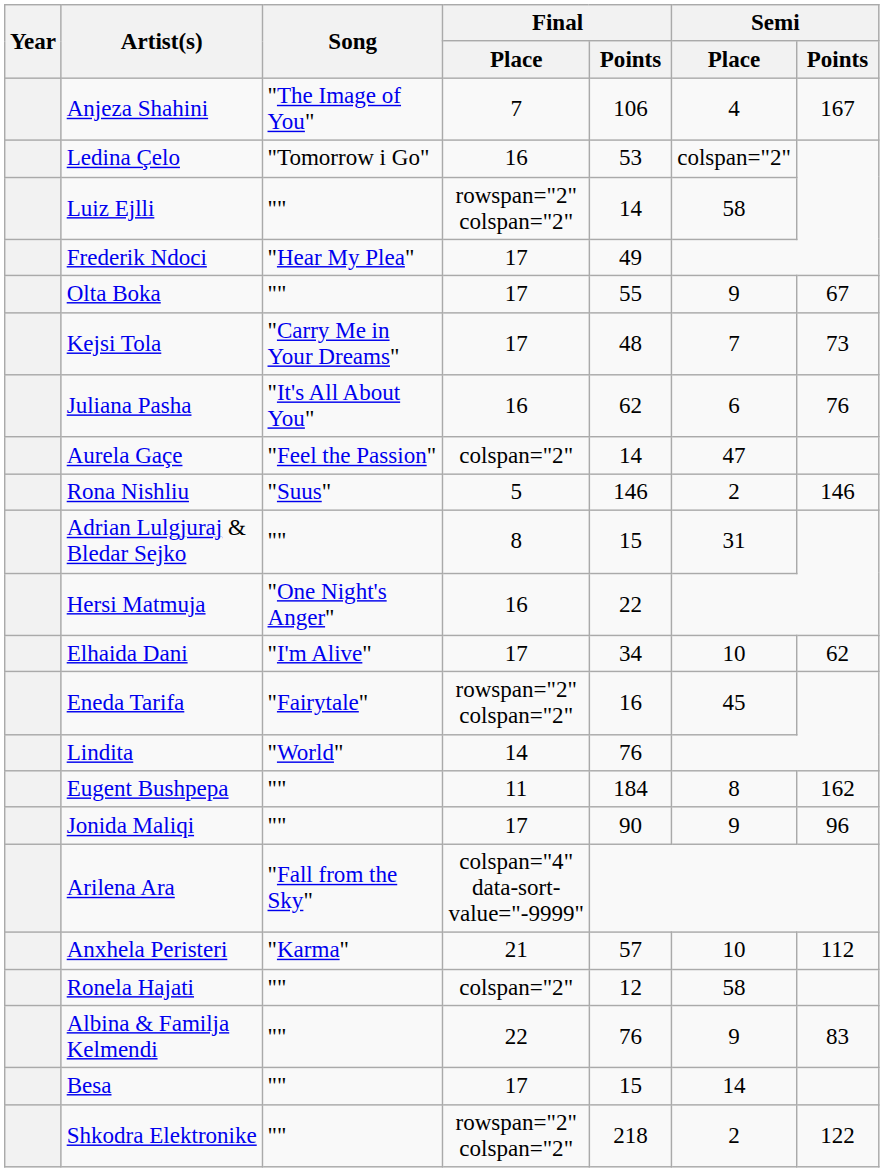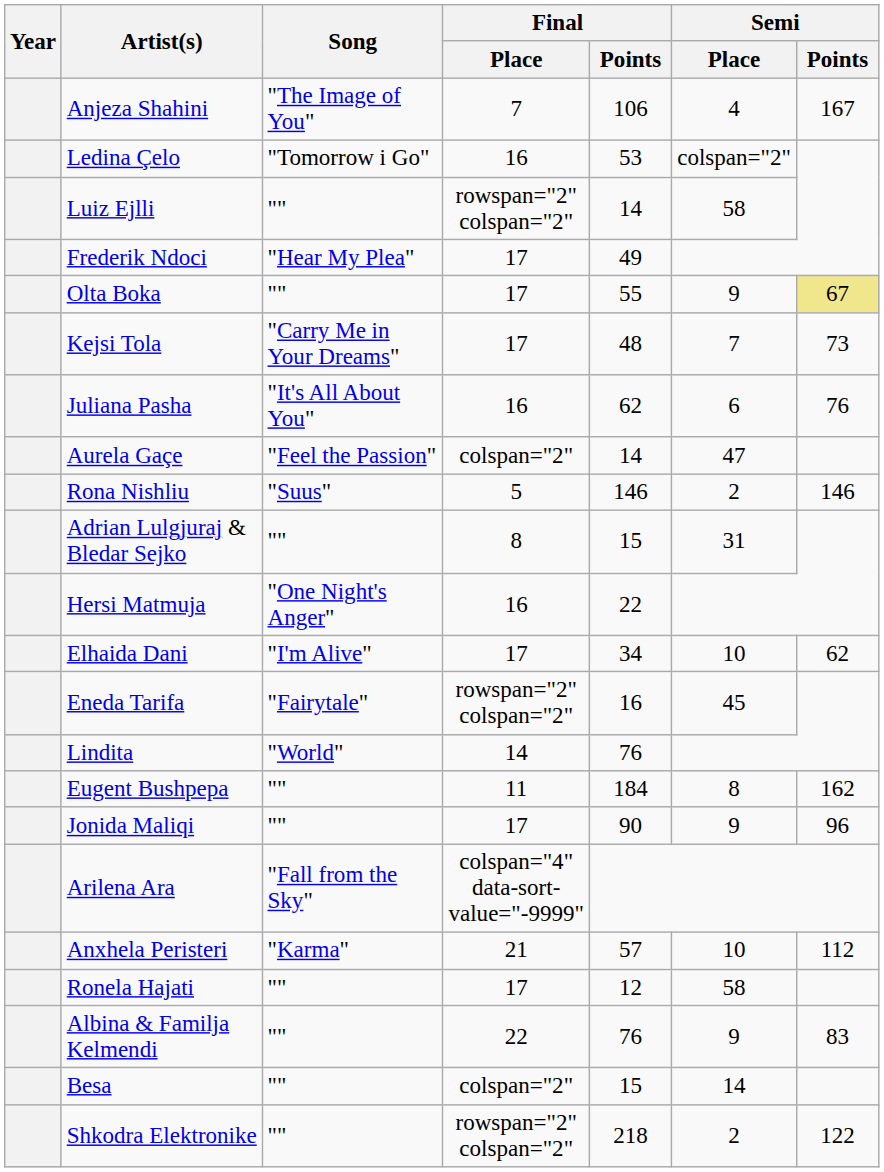(837, 293) no background -> (837, 293) khaki background
(516, 986) colspan="2" -> (516, 986) 17
(516, 1085) 17 -> (516, 1085) colspan="2"
